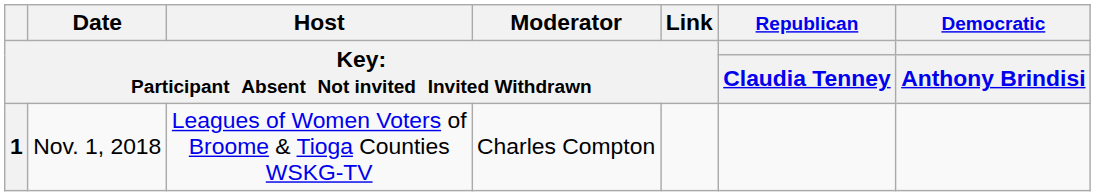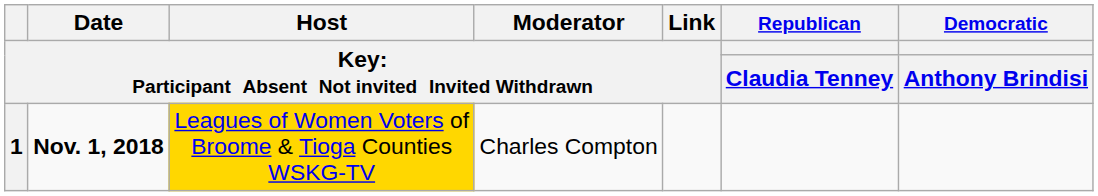(97, 146) normal -> (99, 146) bold
(319, 146) no background -> (322, 146) gold background
